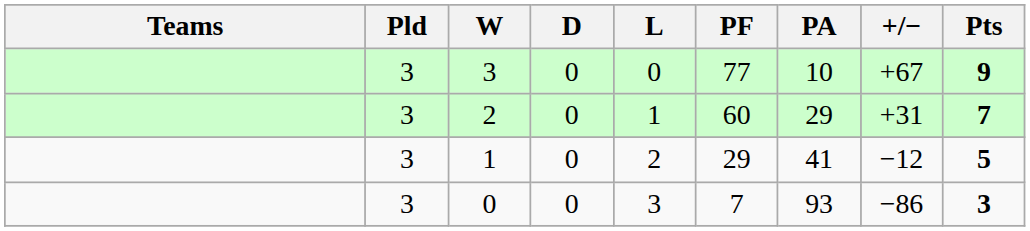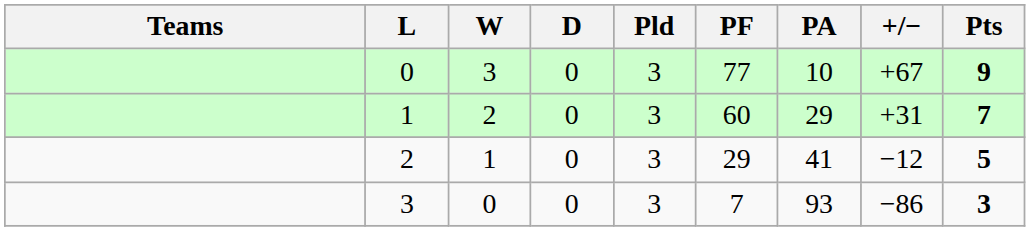columns swapped: (407, 26) <-> (654, 26)
